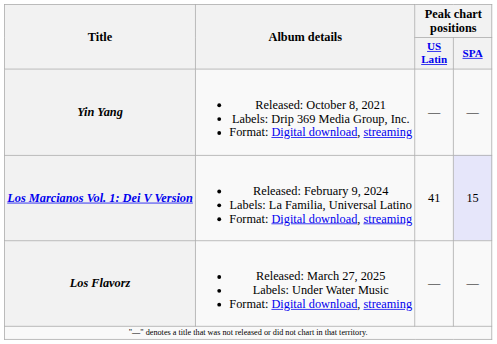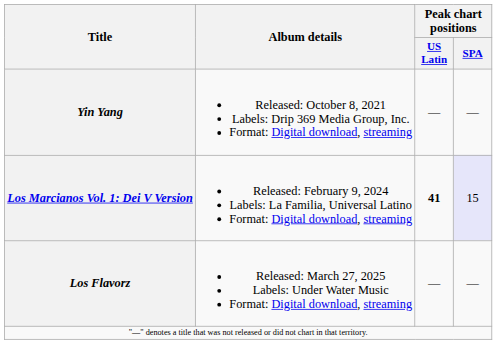(434, 197) normal -> (434, 197) bold
